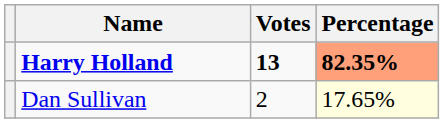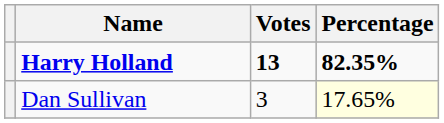(360, 61) lightsalmon background -> (360, 61) no background
(262, 99) 2 -> (262, 99) 3
